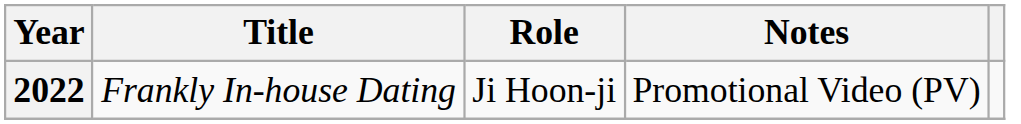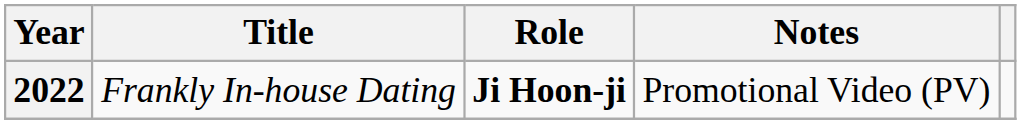(544, 89) normal -> (549, 89) bold
